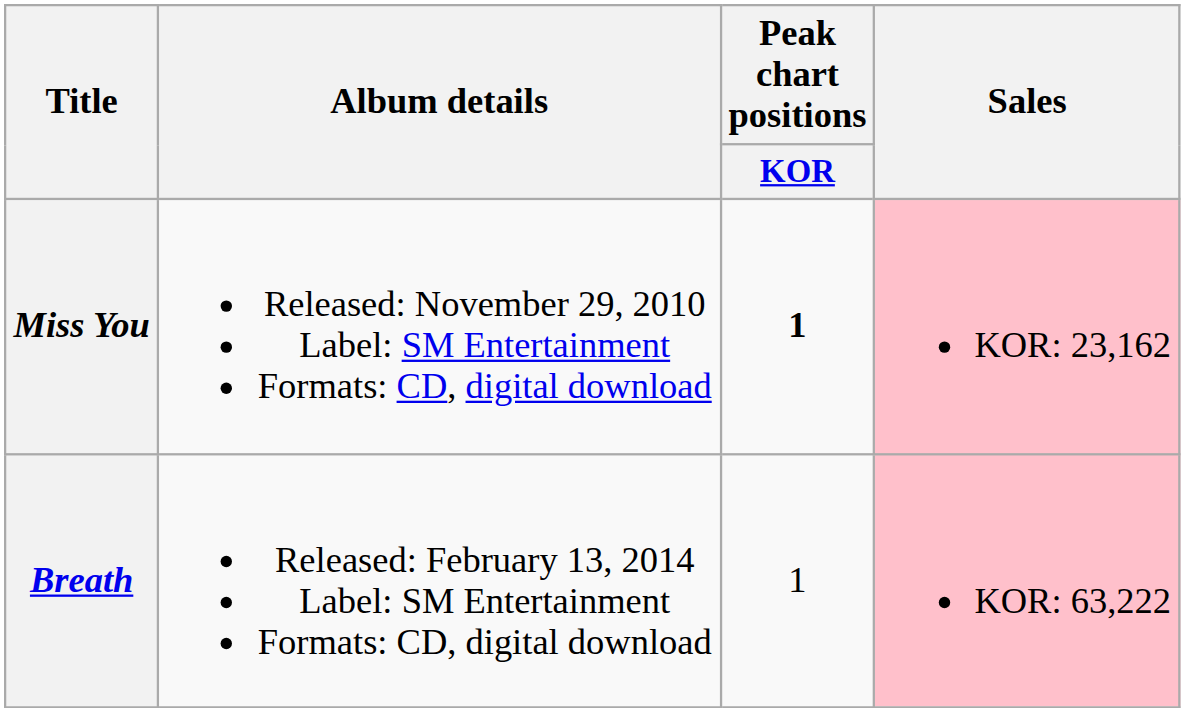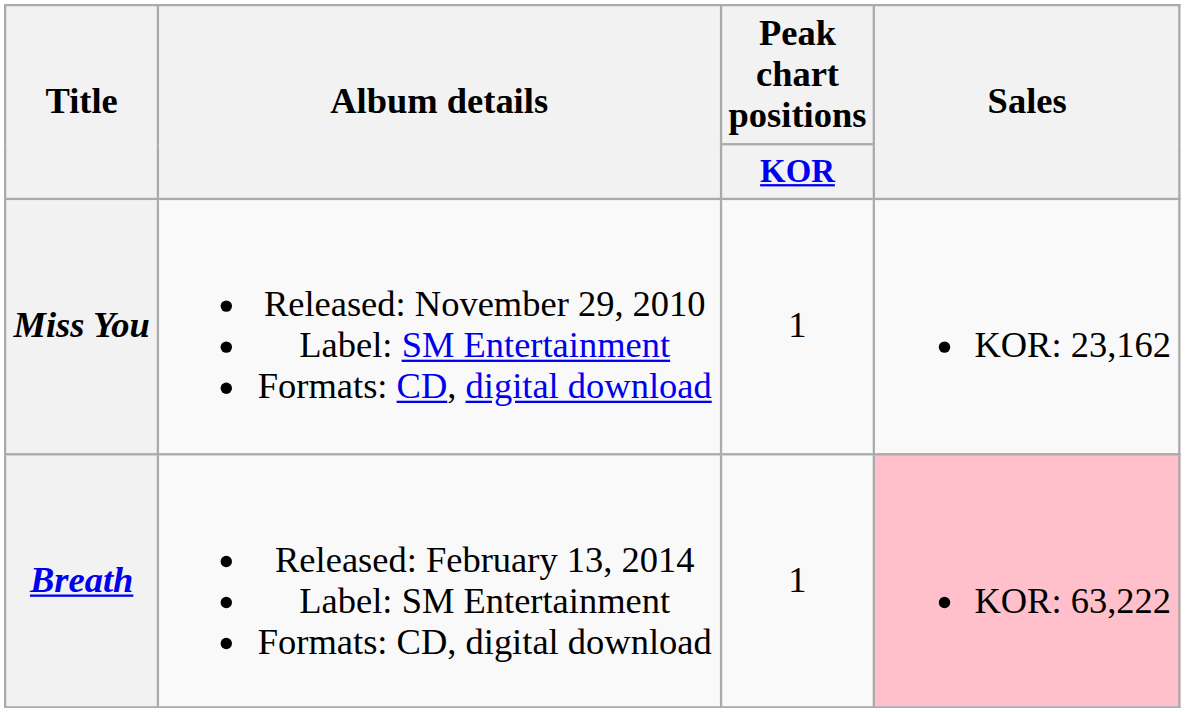(797, 325) bold -> (797, 325) normal
(1027, 347) pink background -> (1027, 347) no background
